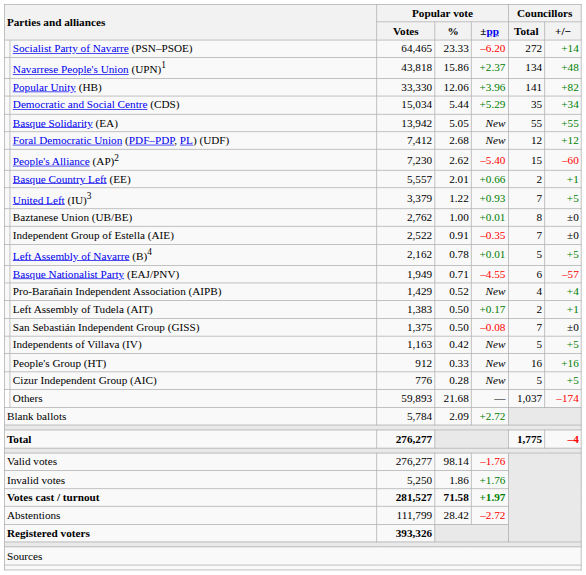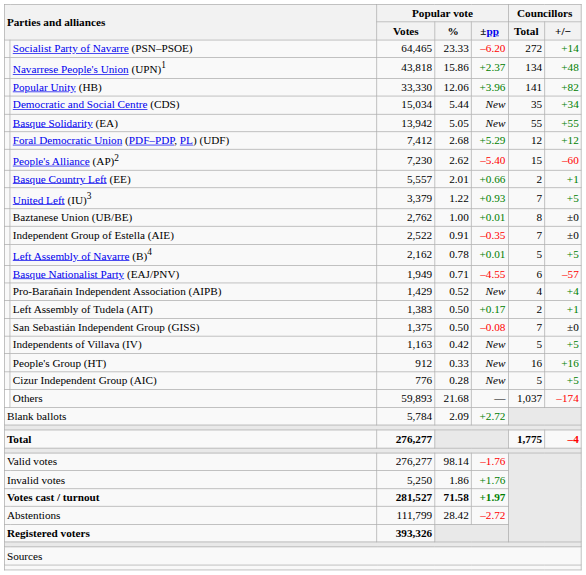(492, 105) +5.29 -> (495, 105) New
(495, 140) New -> (492, 140) +5.29
